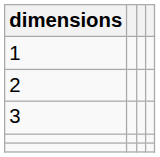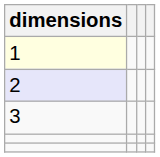(15, 52) no background -> (15, 52) lightyellow background
(15, 85) no background -> (15, 85) lavender background
